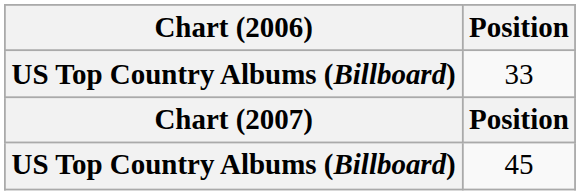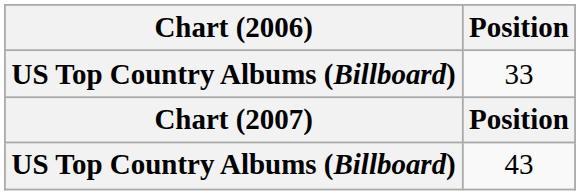(519, 165) 45 -> (519, 165) 43
